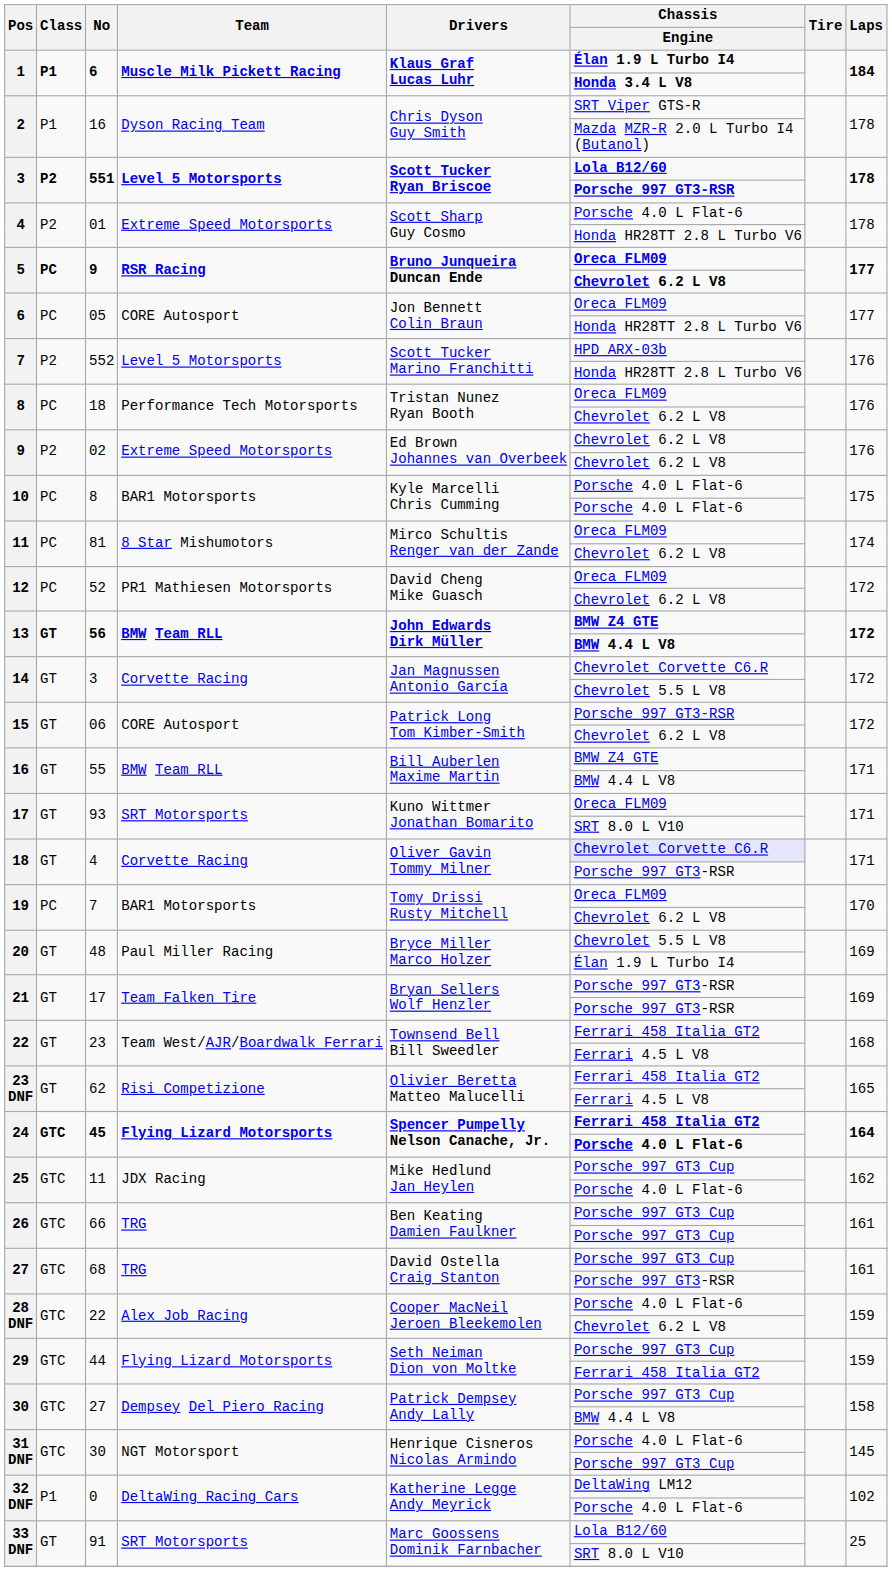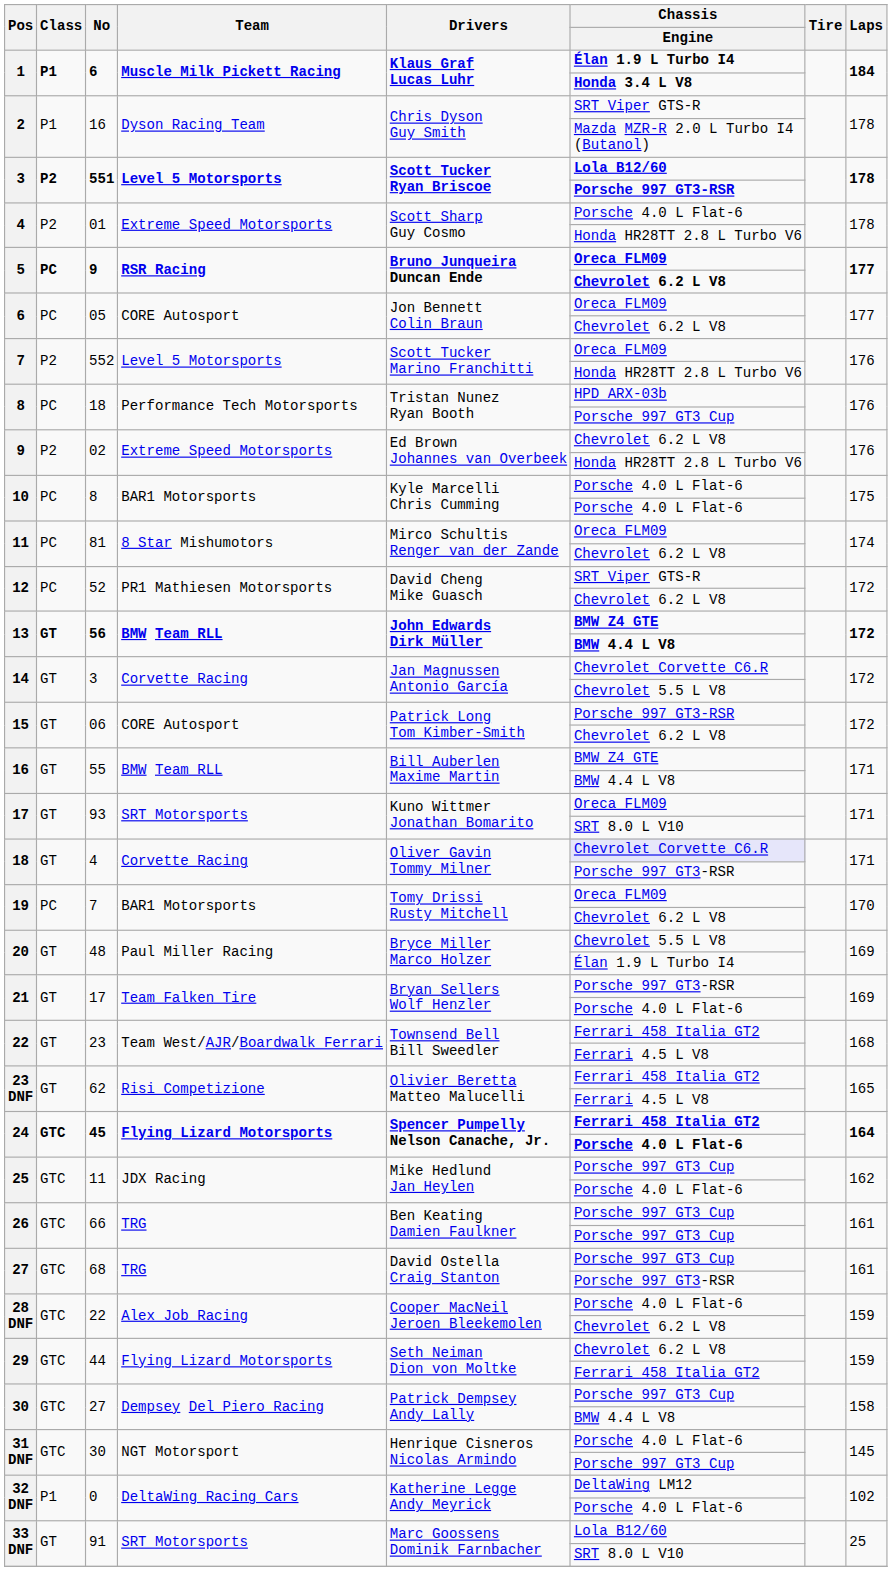(688, 328) Honda HR28TT 2.8 L Turbo V6 -> (650, 328) Chevrolet 6.2 L V8
(620, 350) HPD ARX-03b -> (620, 350) Oreca FLM09
(620, 396) Oreca FLM09 -> (620, 396) HPD ARX-03b
(650, 419) Chevrolet 6.2 L V8 -> (654, 419) Porsche 997 GT3 Cup
(650, 464) Chevrolet 6.2 L V8 -> (688, 464) Honda HR28TT 2.8 L Turbo V6
(620, 578) Oreca FLM09 -> (637, 578) SRT Viper GTS-R
(654, 1010) Porsche 997 GT3-RSR -> (658, 1010) Porsche 4.0 L Flat-6
(654, 1351) Porsche 997 GT3 Cup -> (650, 1351) Chevrolet 6.2 L V8
